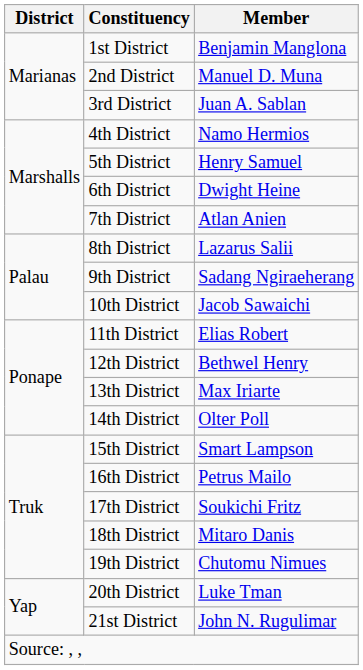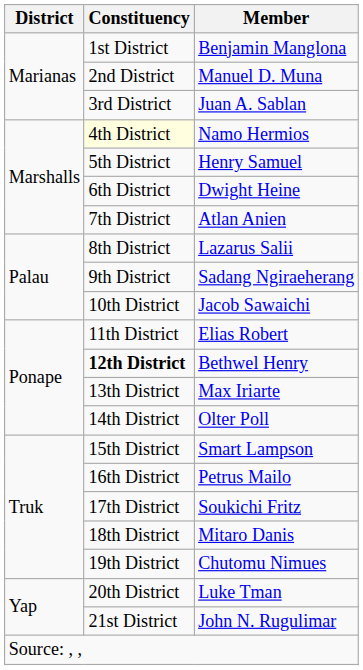(129, 133) no background -> (129, 133) lightyellow background
(134, 362) normal -> (137, 362) bold
